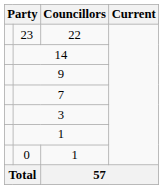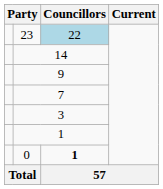(75, 34) no background -> (75, 34) lightblue background
(75, 154) normal -> (75, 154) bold
